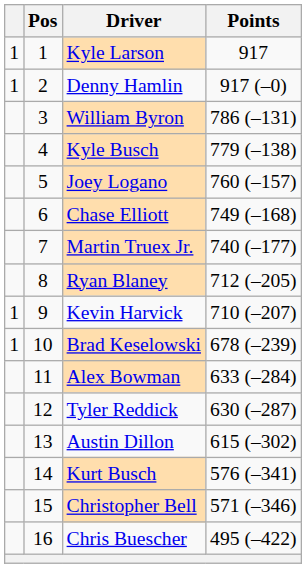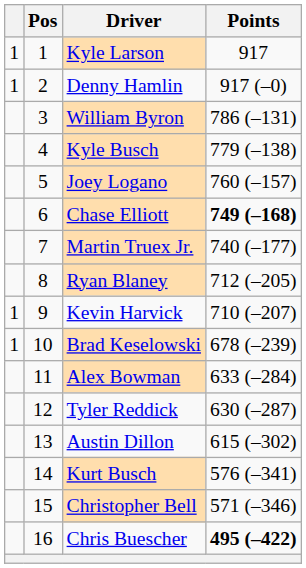(253, 214) normal -> (253, 214) bold
(253, 538) normal -> (253, 538) bold
